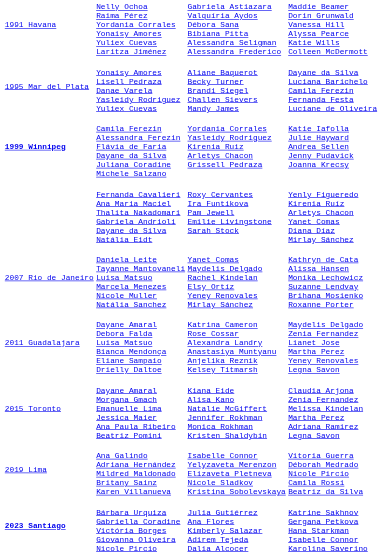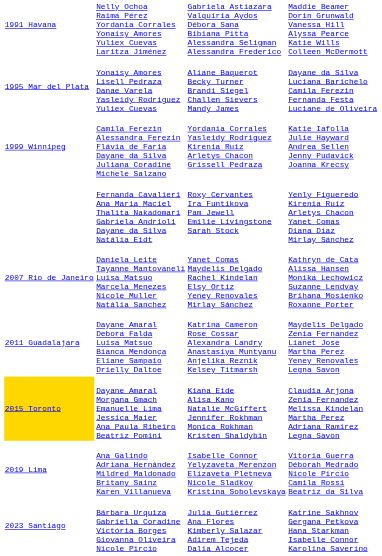(35, 147) bold -> (35, 147) normal
(33, 409) no background -> (33, 409) gold background
(35, 526) bold -> (35, 526) normal
